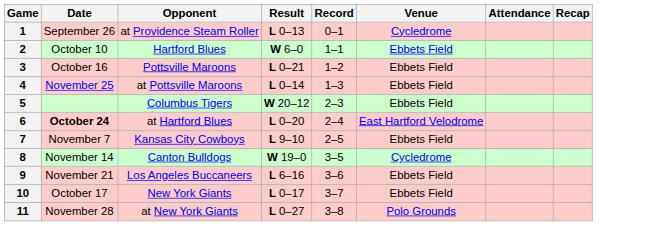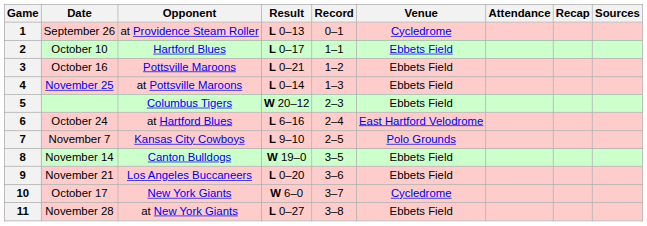+ column: (617, 13)
(287, 49) W 6–0 -> (287, 49) L 0–17
(79, 121) bold -> (79, 121) normal
(287, 121) L 0–20 -> (287, 121) L 6–16
(421, 139) Ebbets Field -> (421, 139) Polo Grounds
(421, 157) Cycledrome -> (421, 157) Ebbets Field
(287, 175) L 6–16 -> (287, 175) L 0–20
(287, 193) L 0–17 -> (287, 193) W 6–0
(421, 193) Ebbets Field -> (421, 193) Cycledrome
(421, 211) Polo Grounds -> (421, 211) Ebbets Field
